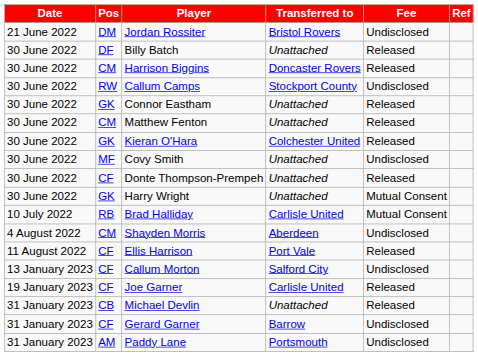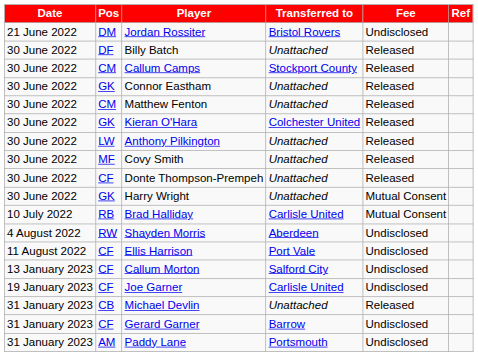- row: (167, 68)
(108, 86) RW -> (107, 68) CM
(398, 86) Undisclosed -> (390, 68) Released
+ row: (172, 141)
(398, 159) Undisclosed -> (390, 159) Released
(107, 232) CM -> (108, 232) RW
(390, 251) Released -> (397, 251) Undisclosed
(390, 287) Released -> (397, 287) Undisclosed
